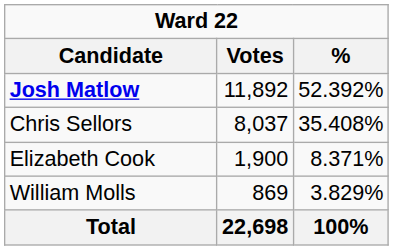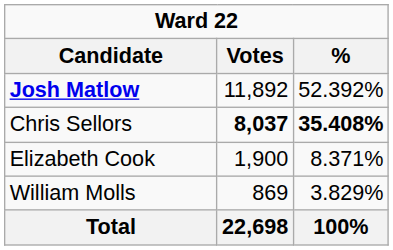(261, 124) normal -> (261, 124) bold
(341, 124) normal -> (341, 124) bold
